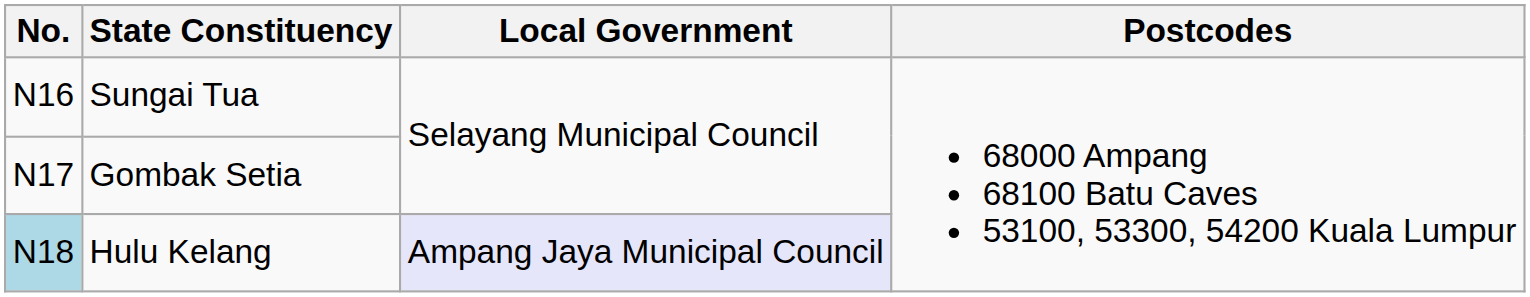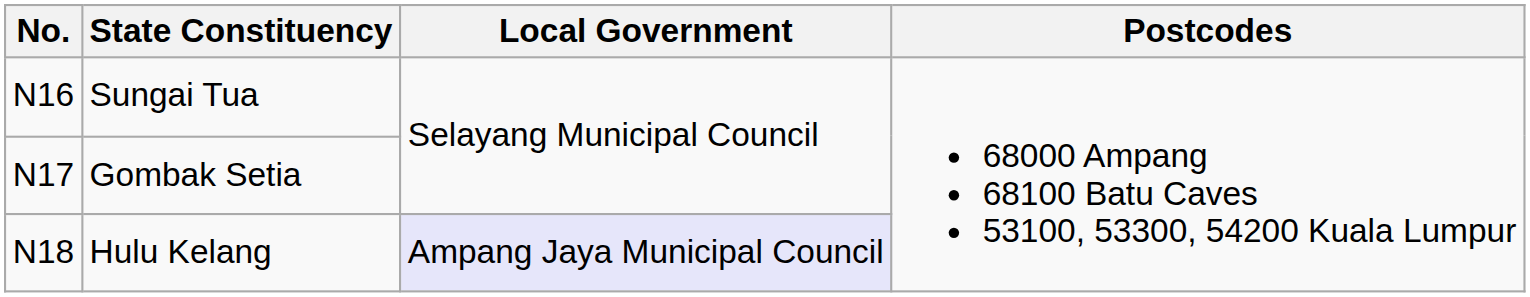(43, 251) lightblue background -> (43, 251) no background
